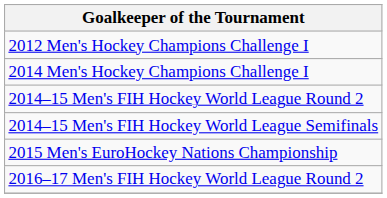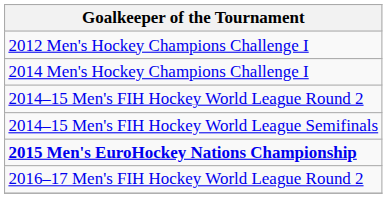(173, 152) normal -> (183, 152) bold
